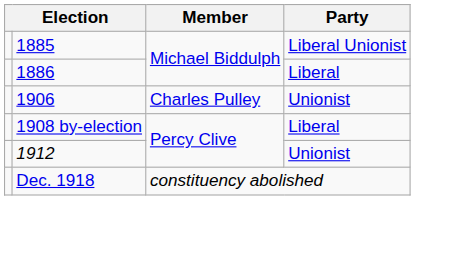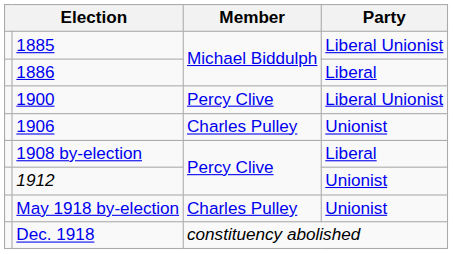+ row: (35, 99)
+ row: (98, 208)
